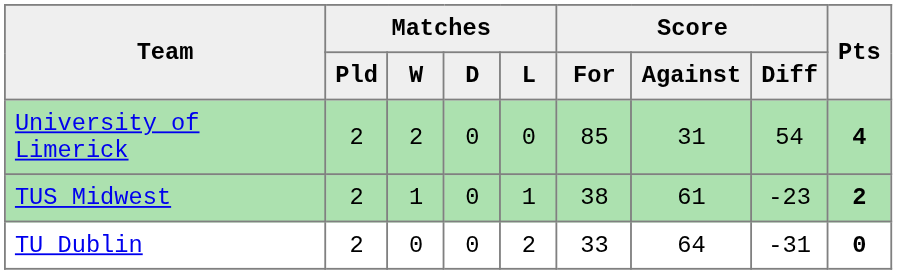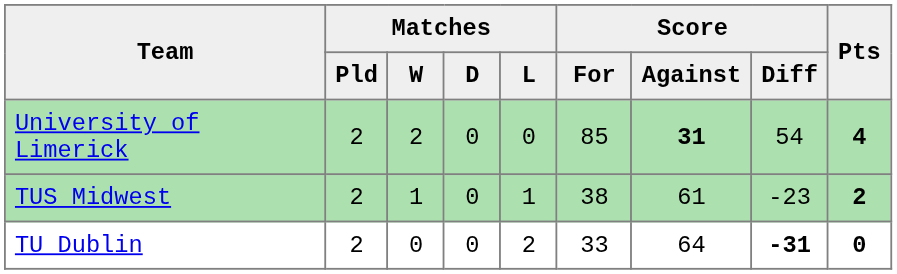(691, 137) normal -> (691, 137) bold
(790, 245) normal -> (790, 245) bold
